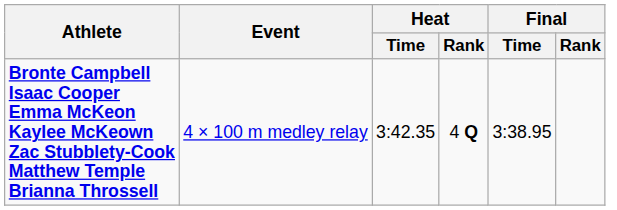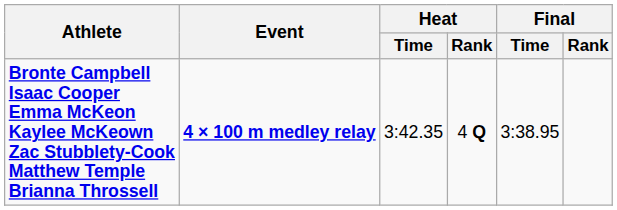(276, 132) normal -> (279, 132) bold
